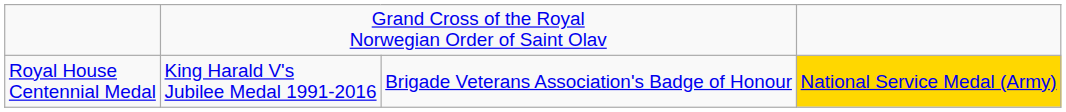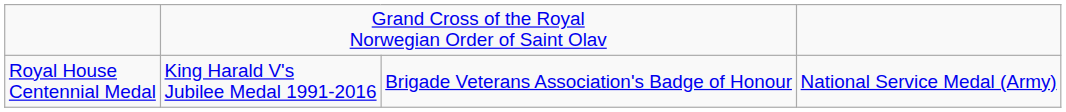(929, 81) gold background -> (929, 81) no background
